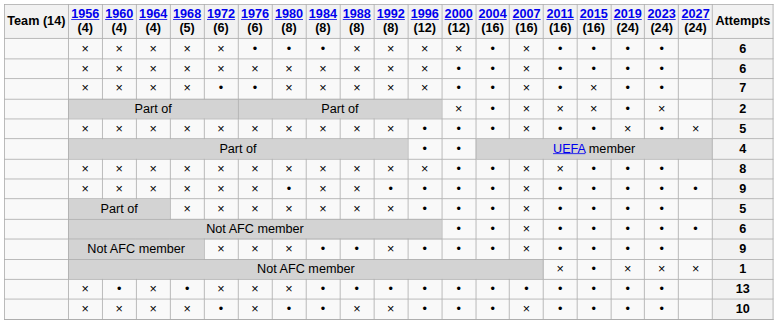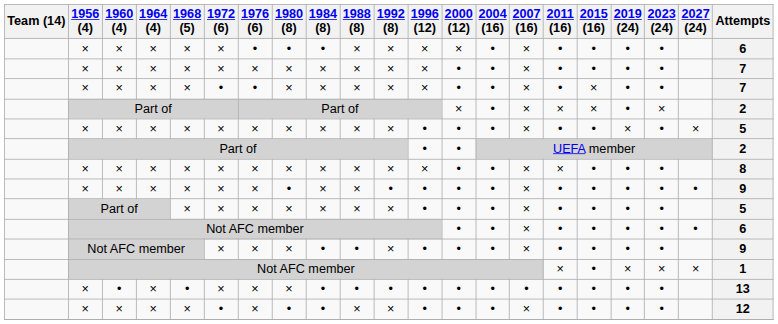(743, 68) 6 -> (743, 68) 7
(743, 149) 4 -> (743, 149) 2
(743, 309) 10 -> (743, 309) 12
